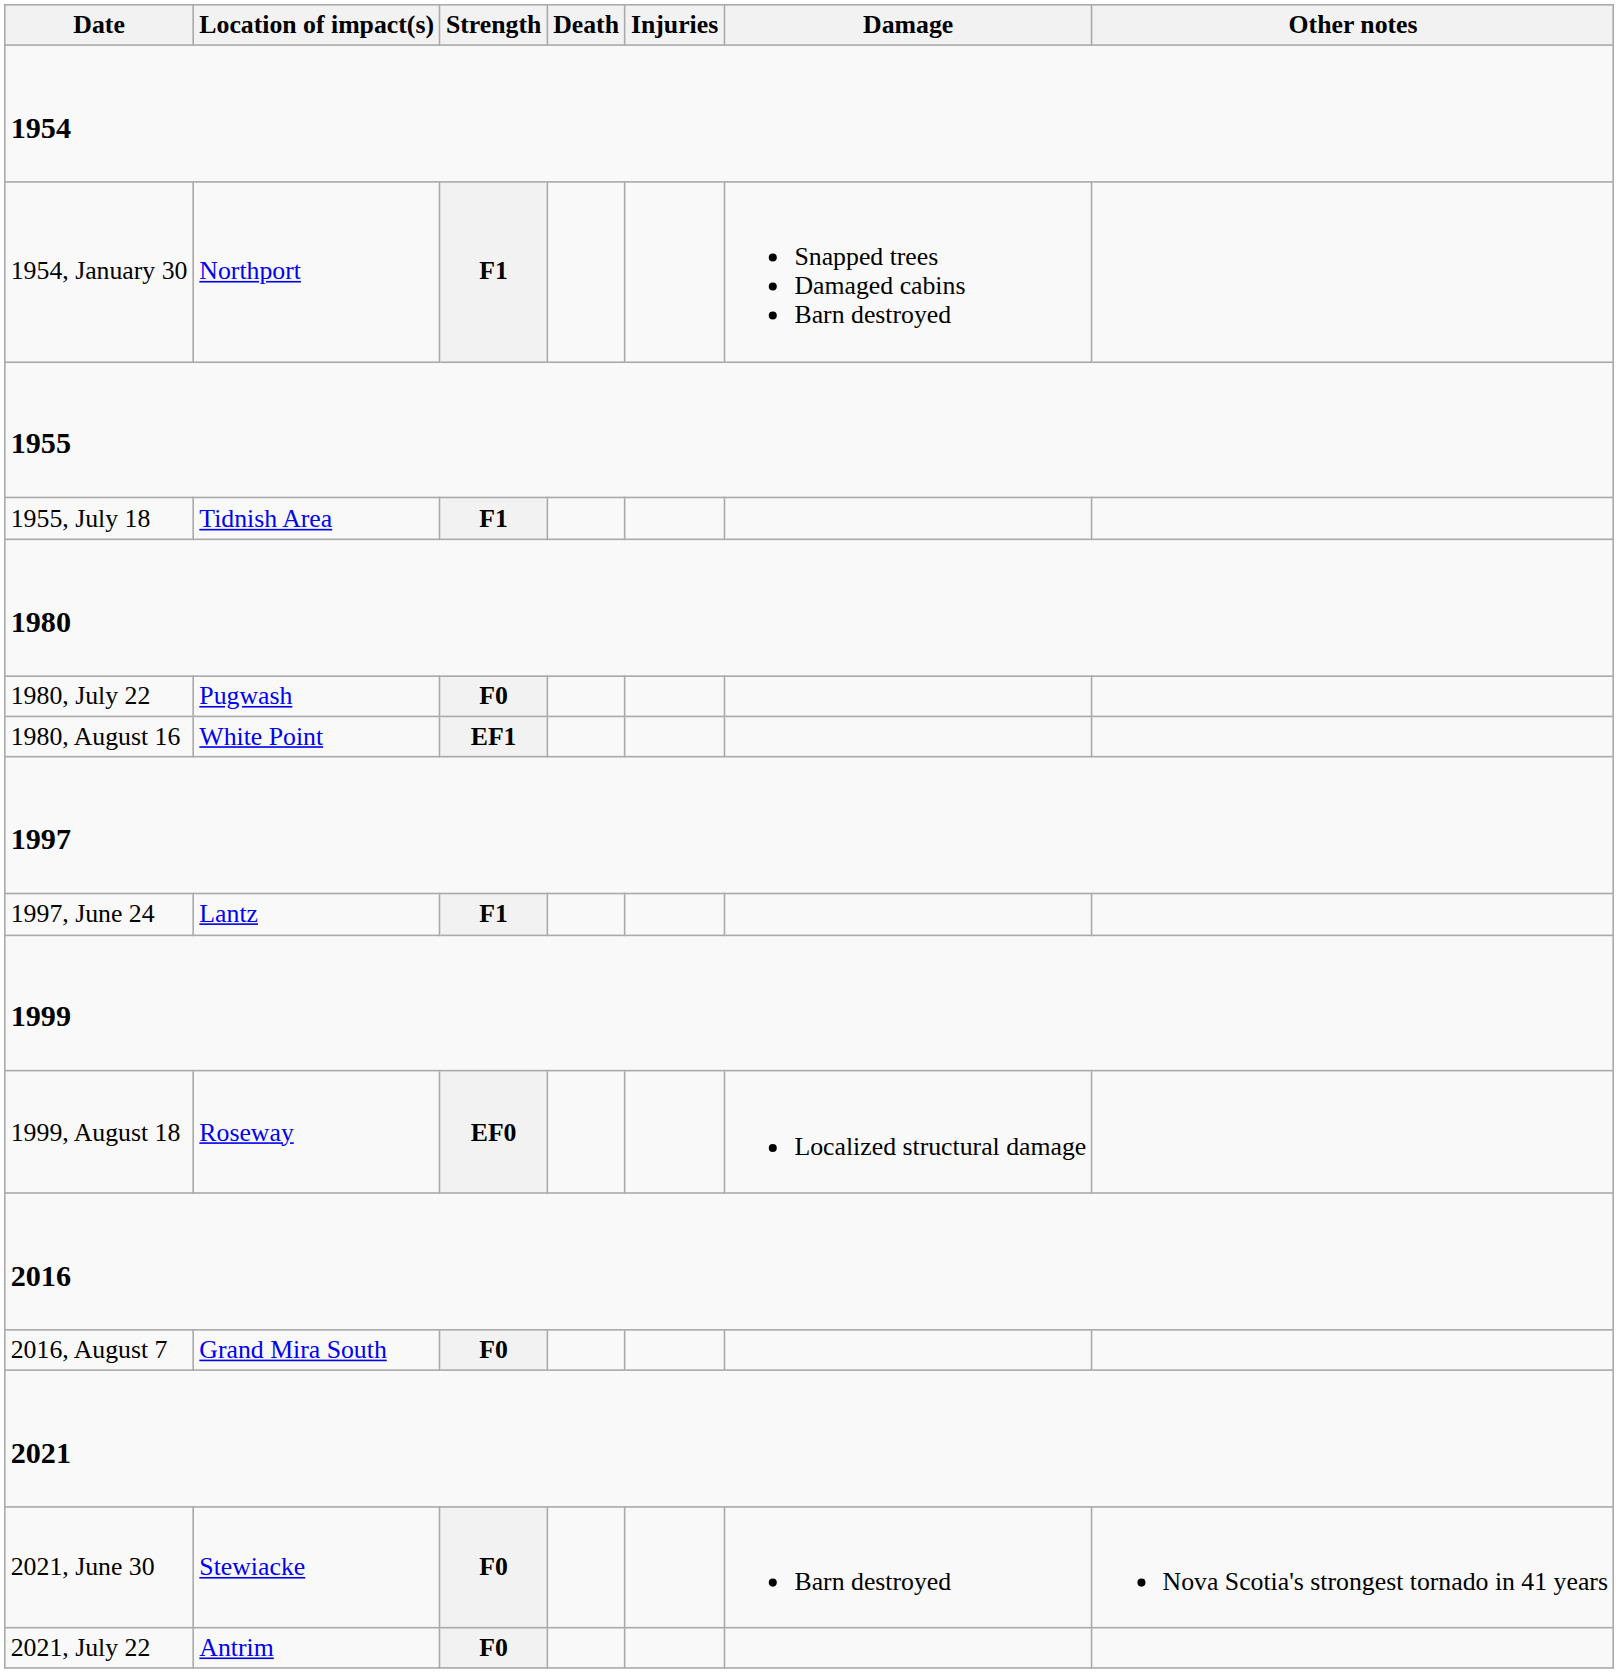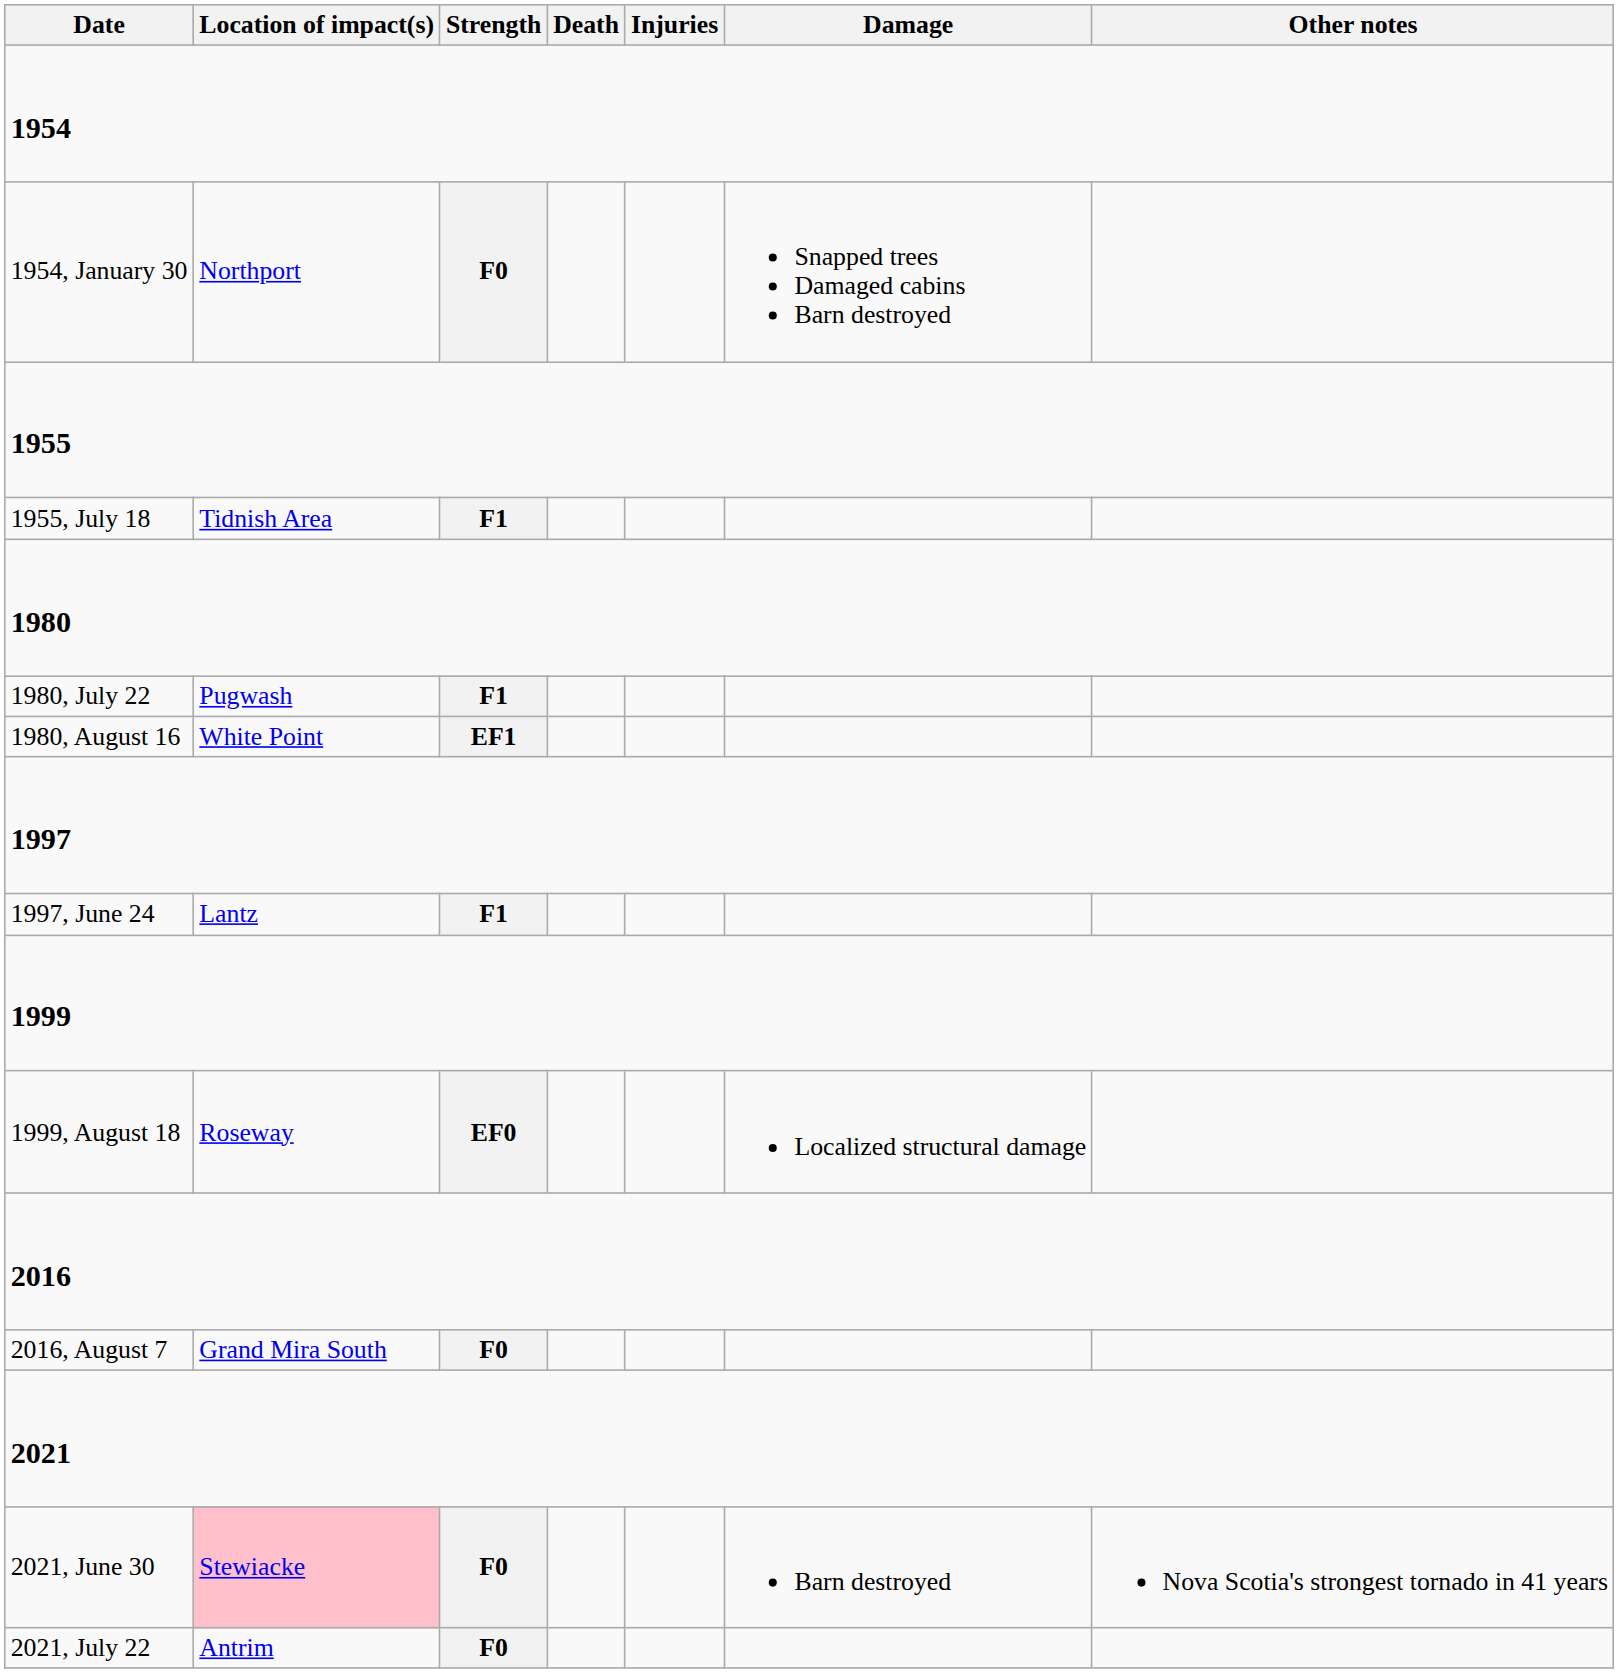(494, 271) F1 -> (494, 271) F0
(494, 695) F0 -> (494, 695) F1
(252, 1566) no background -> (252, 1566) pink background
